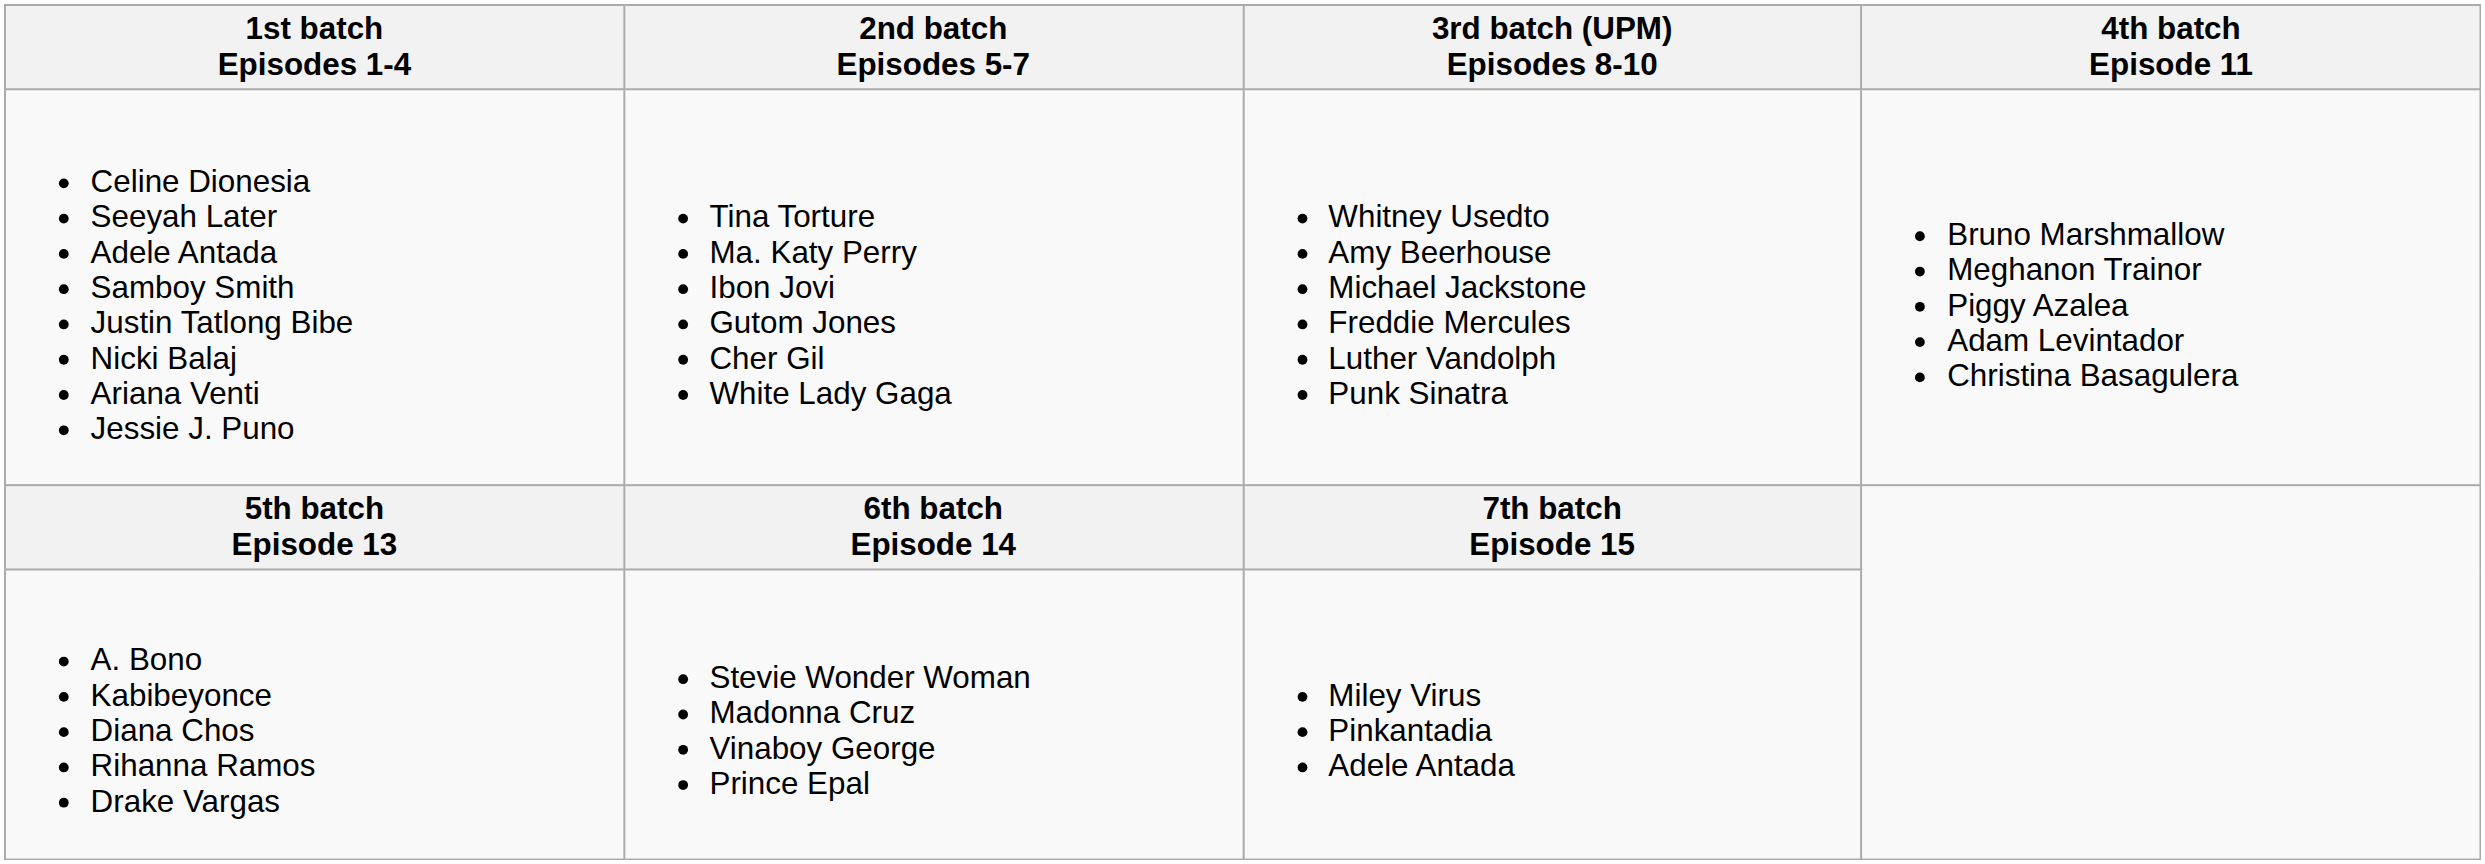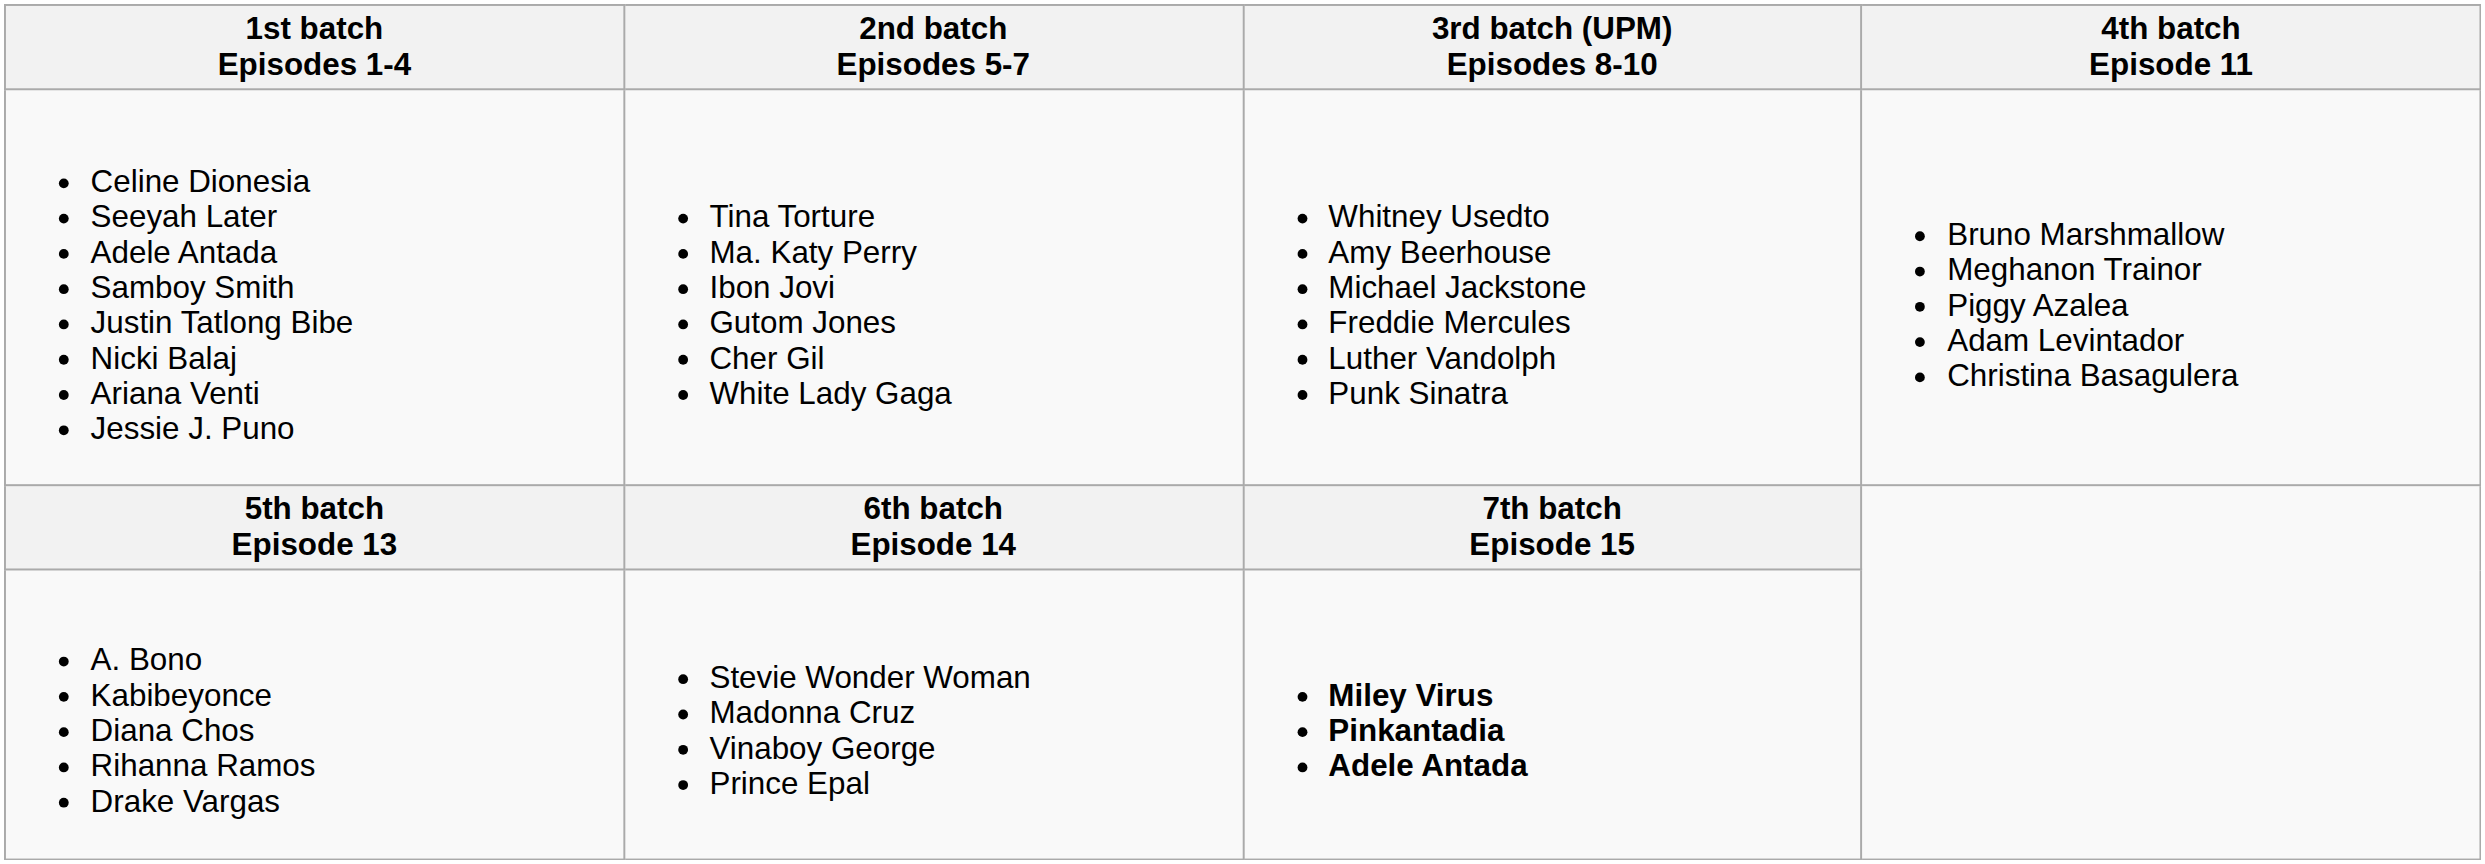(1552, 732) normal -> (1552, 732) bold
